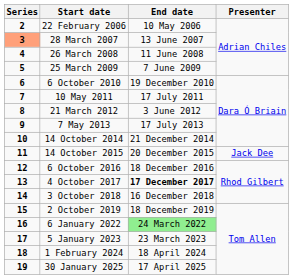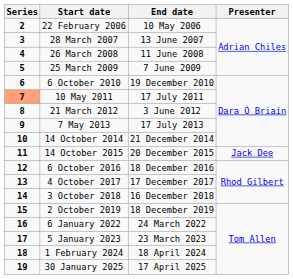(22, 40) lightsalmon background -> (22, 40) no background
(22, 97) no background -> (22, 97) lightsalmon background
(172, 182) bold -> (172, 182) normal
(172, 224) lightgreen background -> (172, 224) no background
